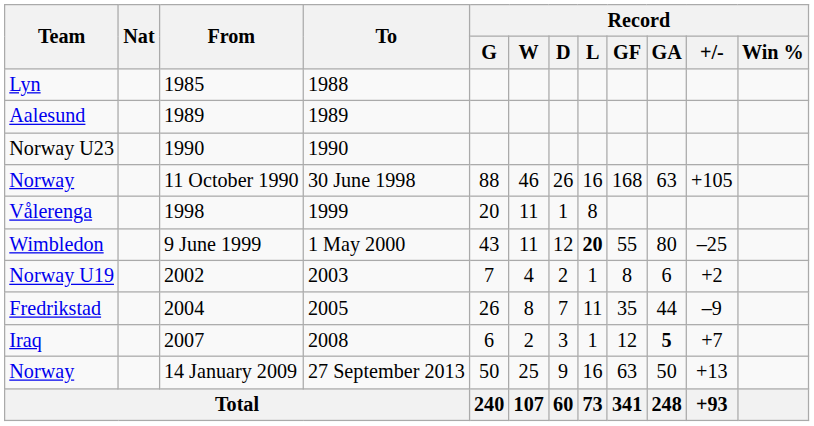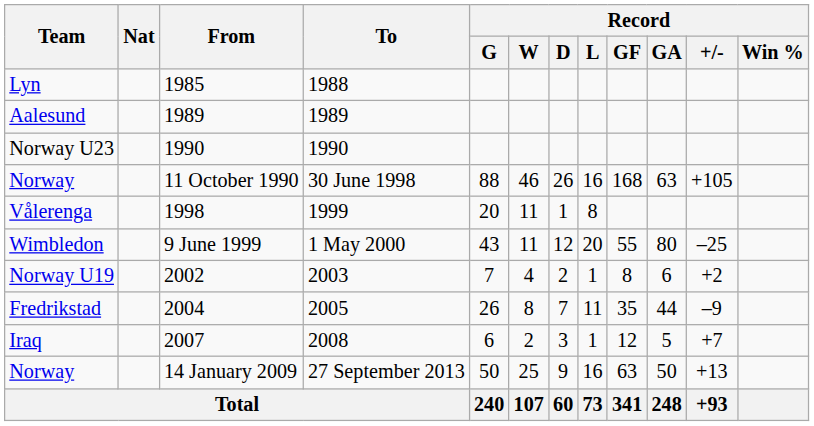(593, 244) bold -> (593, 244) normal
(667, 340) bold -> (667, 340) normal
